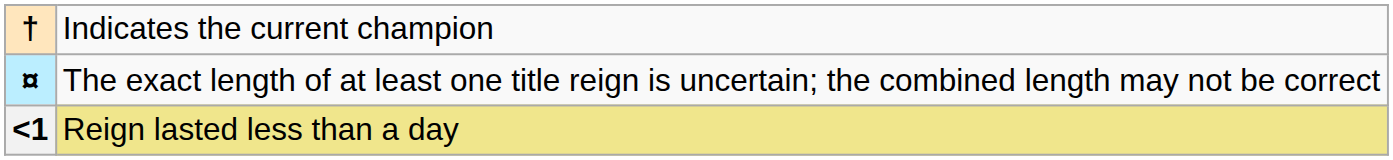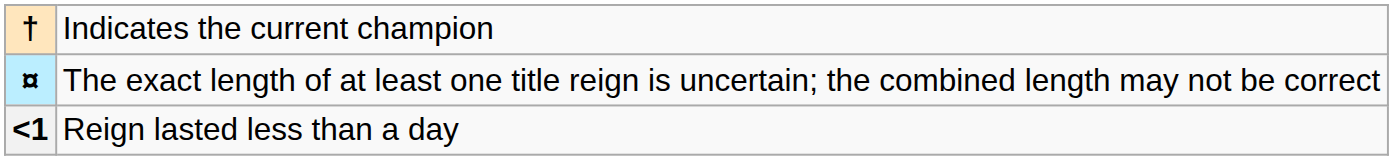(261, 129) khaki background -> (261, 129) no background
